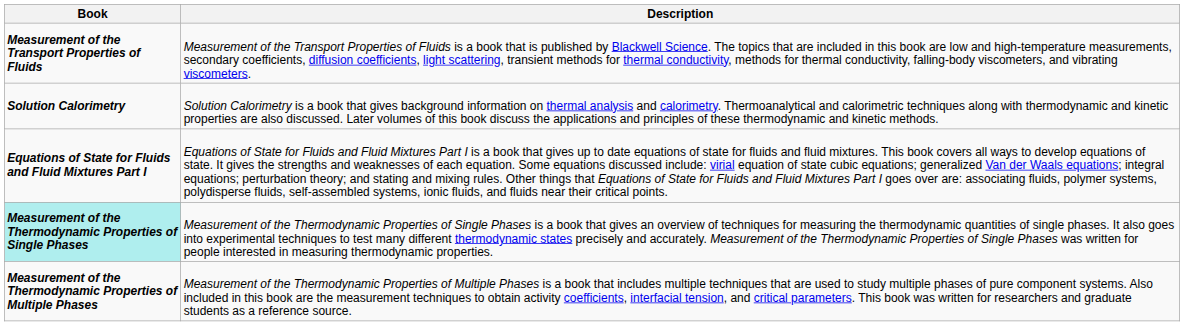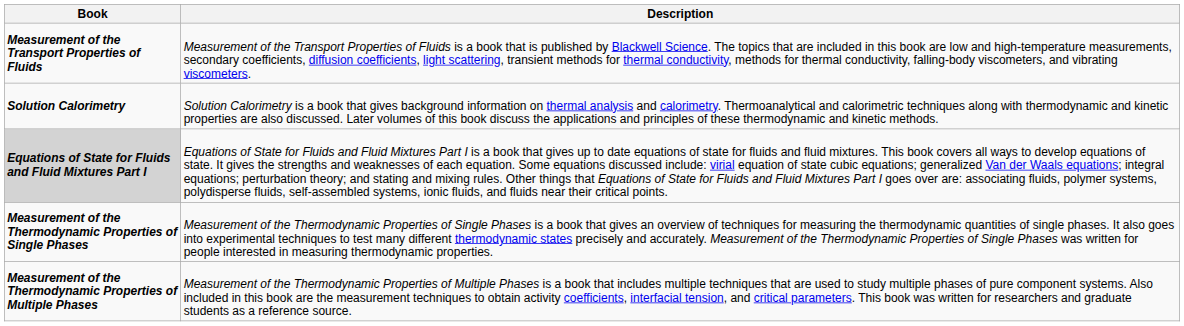(89, 165) no background -> (89, 165) lightgrey background
(92, 231) paleturquoise background -> (92, 231) no background
